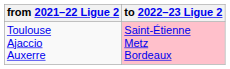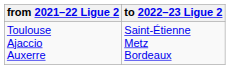(157, 43) pink background -> (157, 43) no background
